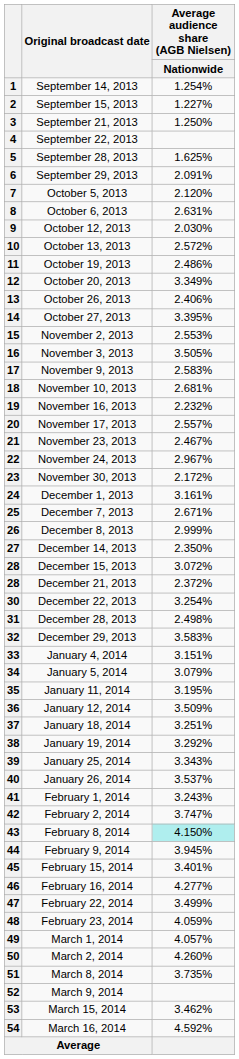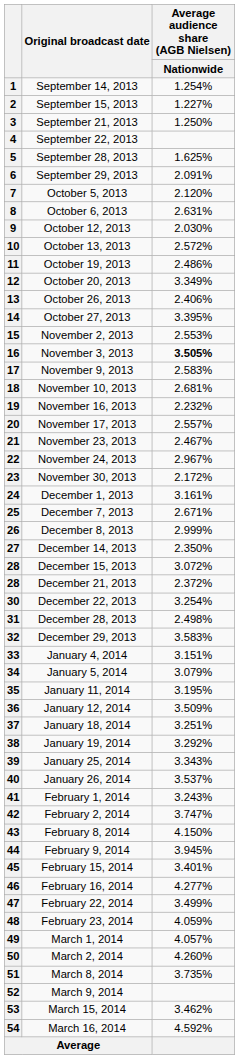(193, 353) normal -> (193, 353) bold
(193, 832) paleturquoise background -> (193, 832) no background
